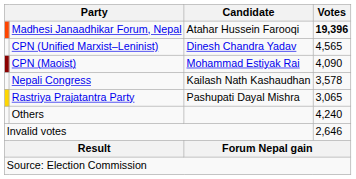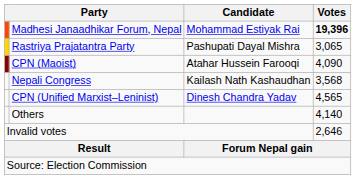(243, 30) Atahar Hussein Farooqi -> (243, 30) Mohammad Estiyak Rai
rows swapped: (85, 47) <-> (73, 98)
(243, 64) Mohammad Estiyak Rai -> (243, 64) Atahar Hussein Farooqi
(329, 81) 3,578 -> (329, 81) 3,568
(329, 115) 4,240 -> (329, 115) 4,140
